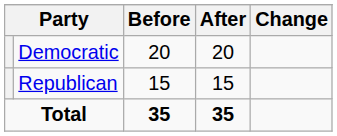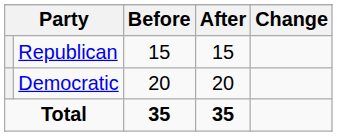rows swapped: (68, 51) <-> (68, 83)
